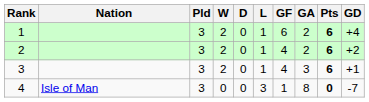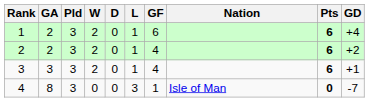columns swapped: (114, 13) <-> (306, 13)
